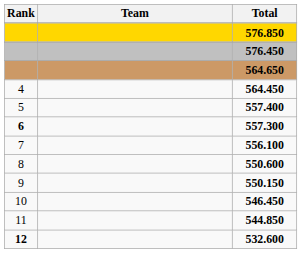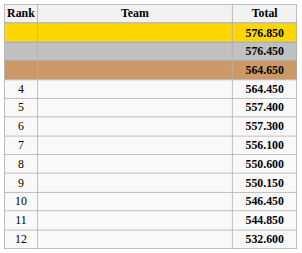(21, 126) bold -> (21, 126) normal
(21, 239) bold -> (21, 239) normal
